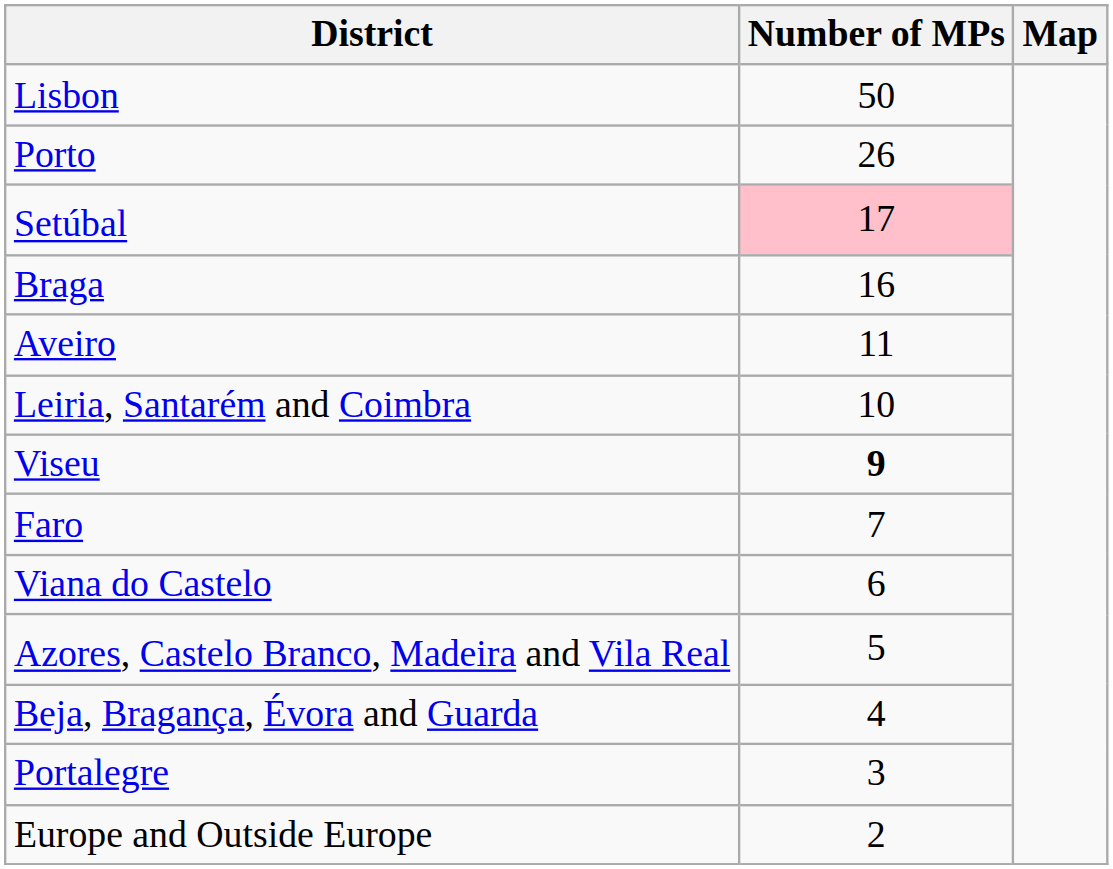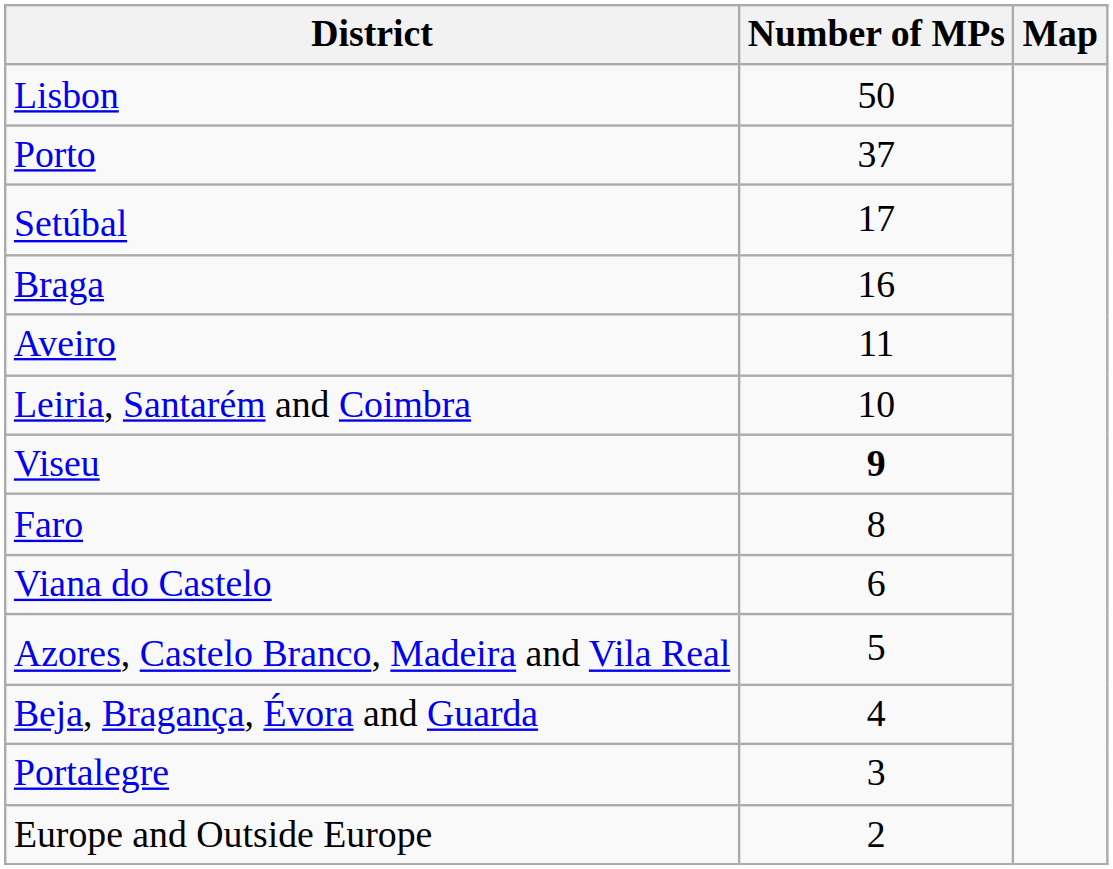(876, 154) 26 -> (876, 154) 37
(876, 219) pink background -> (876, 219) no background
(876, 523) 7 -> (876, 523) 8
